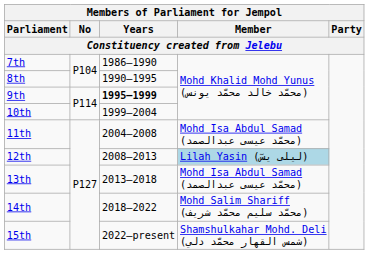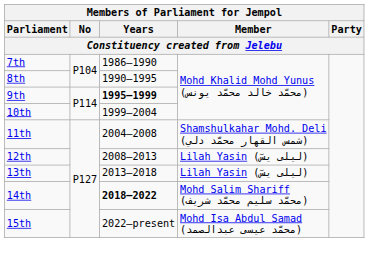(241, 134) Mohd Isa Abdul Samad (محمّد عيسى عبدالصمد) -> (253, 134) Shamshulkahar Mohd. Deli (شمس القهار محمّد دلي)
(244, 157) lightblue background -> (244, 157) no background
(241, 179) Mohd Isa Abdul Samad (محمّد عيسى عبدالصمد) -> (244, 173) Lilah Yasin (ليلى يسٓ)
(129, 207) normal -> (129, 195) bold
(253, 235) Shamshulkahar Mohd. Deli (شمس القهار محمّد دلي) -> (241, 224) Mohd Isa Abdul Samad (محمّد عيسى عبدالصمد)
